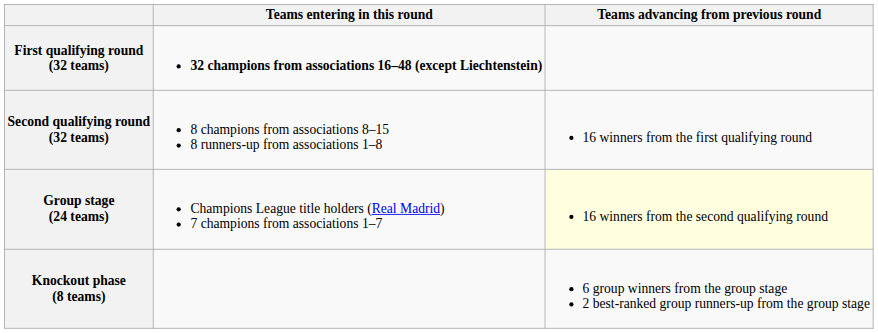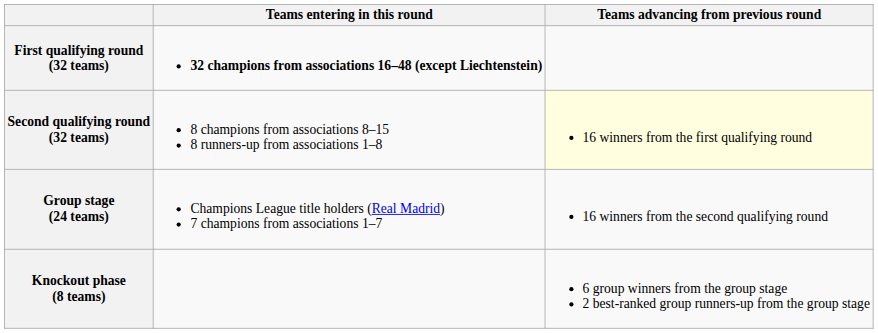(709, 137) no background -> (709, 137) lightyellow background
(709, 217) lightyellow background -> (709, 217) no background
